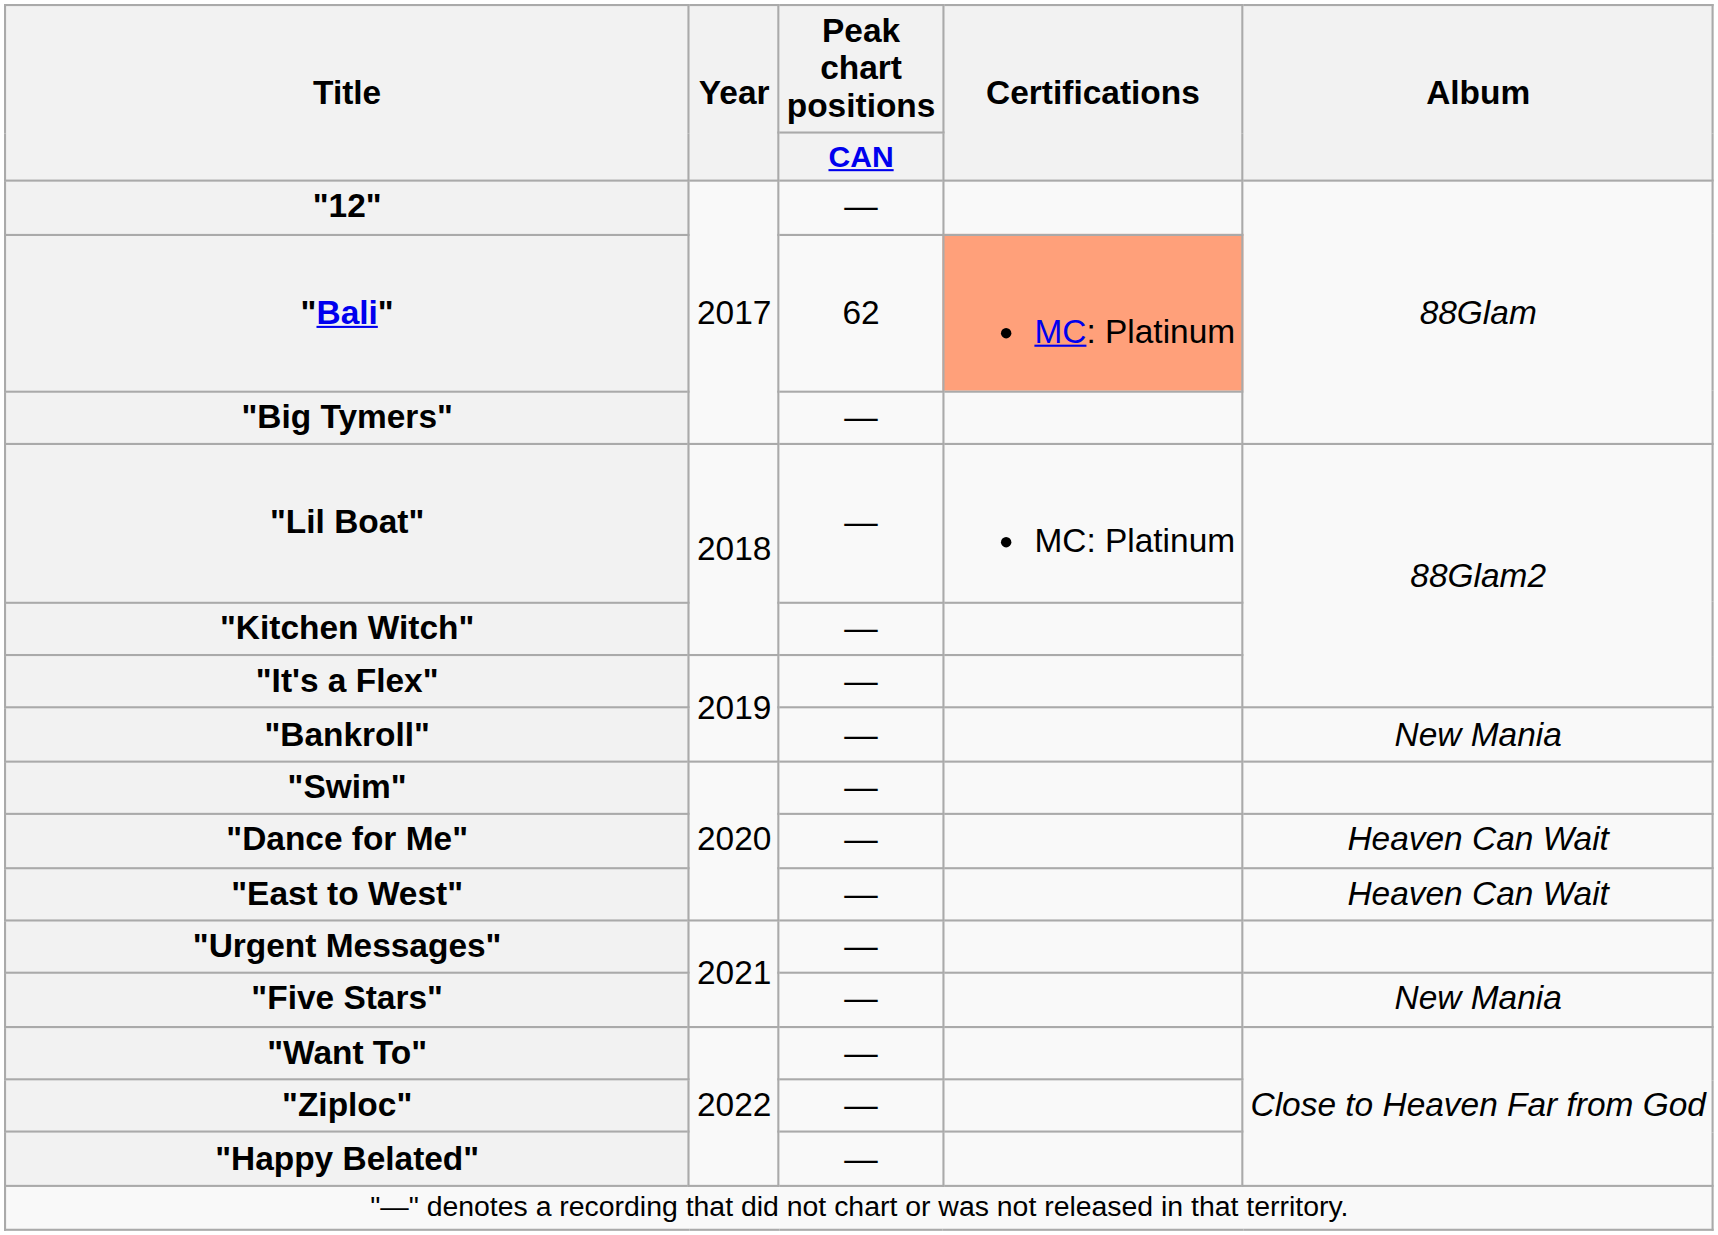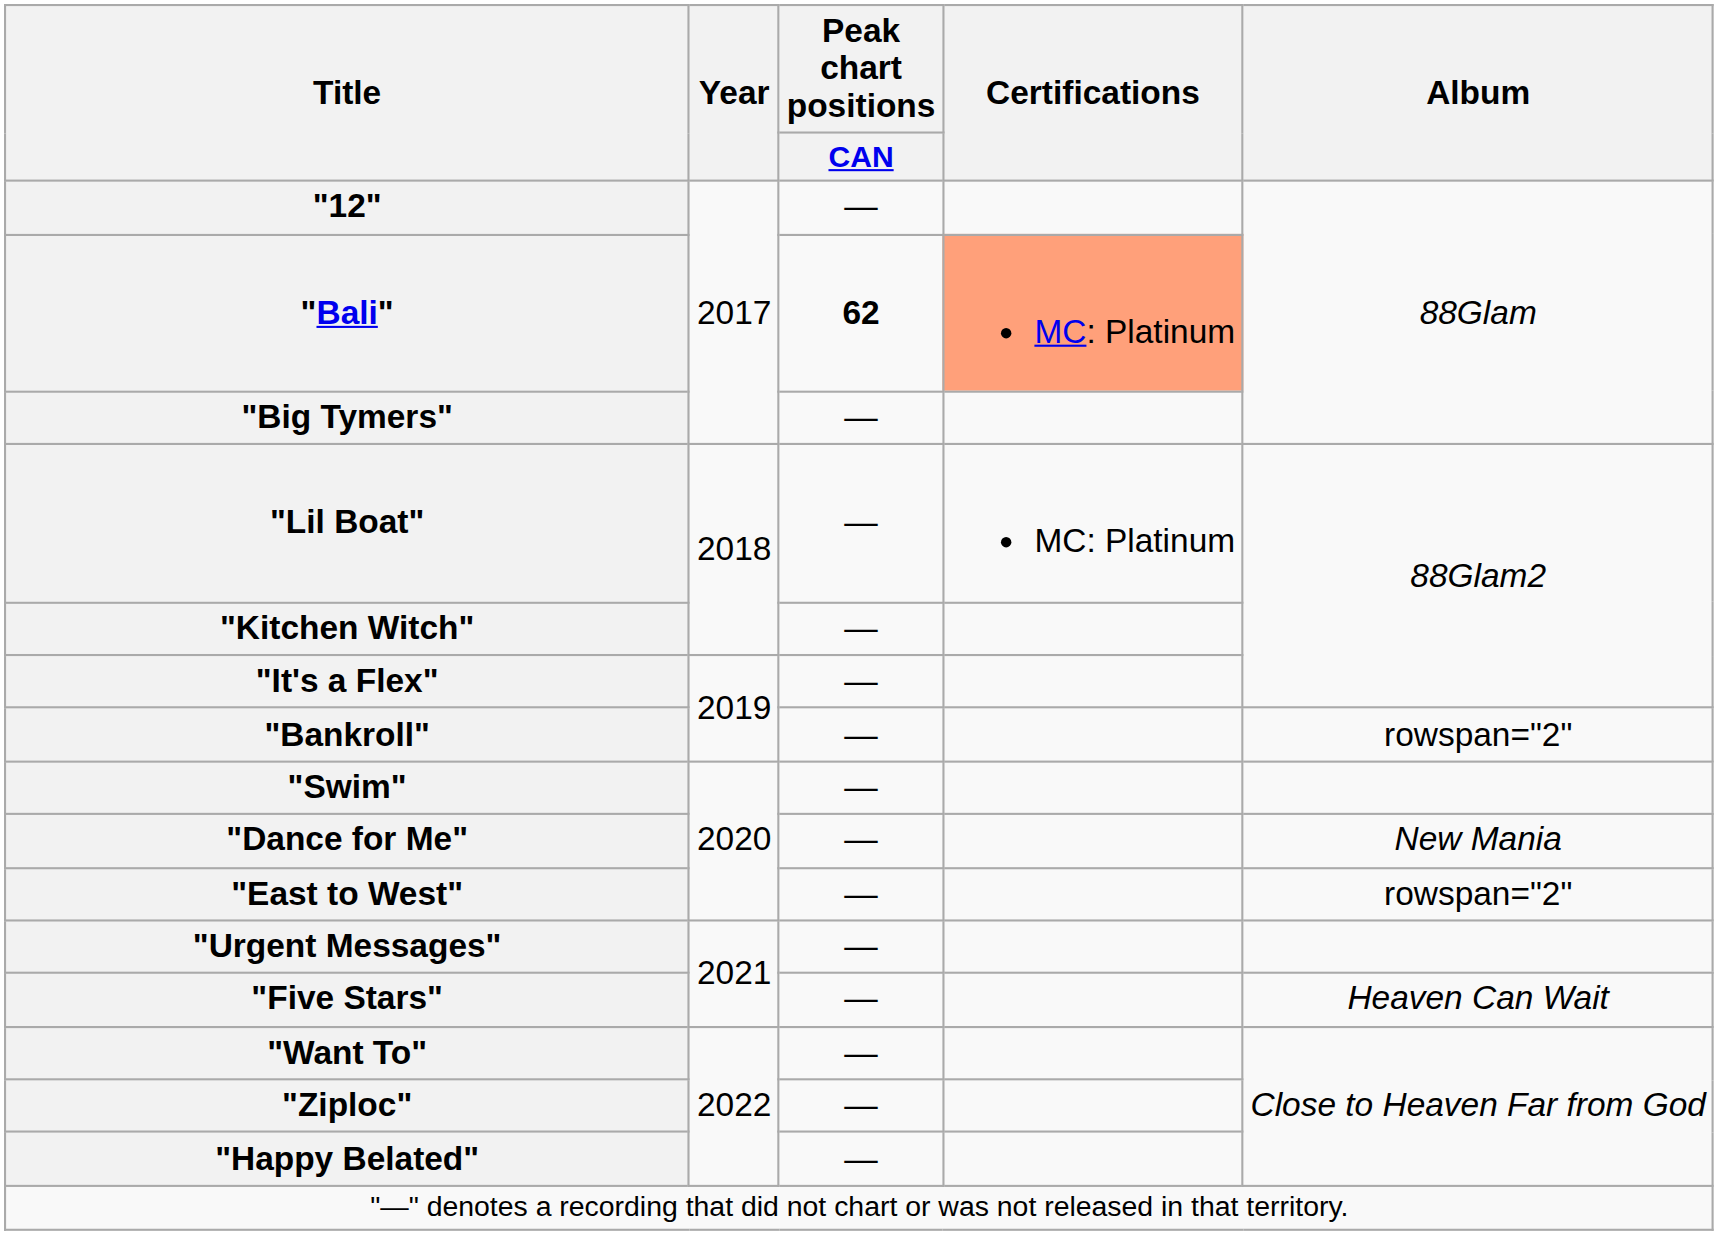(861, 312) normal -> (861, 312) bold
(1478, 734) New Mania -> (1478, 734) rowspan="2"
(1478, 840) Heaven Can Wait -> (1478, 840) New Mania
(1478, 893) Heaven Can Wait -> (1478, 893) rowspan="2"
(1478, 999) New Mania -> (1478, 999) Heaven Can Wait
